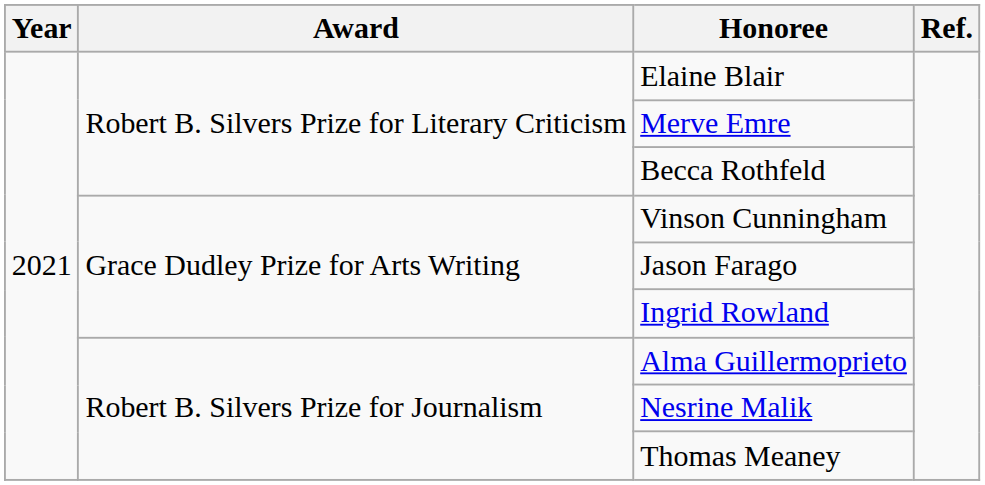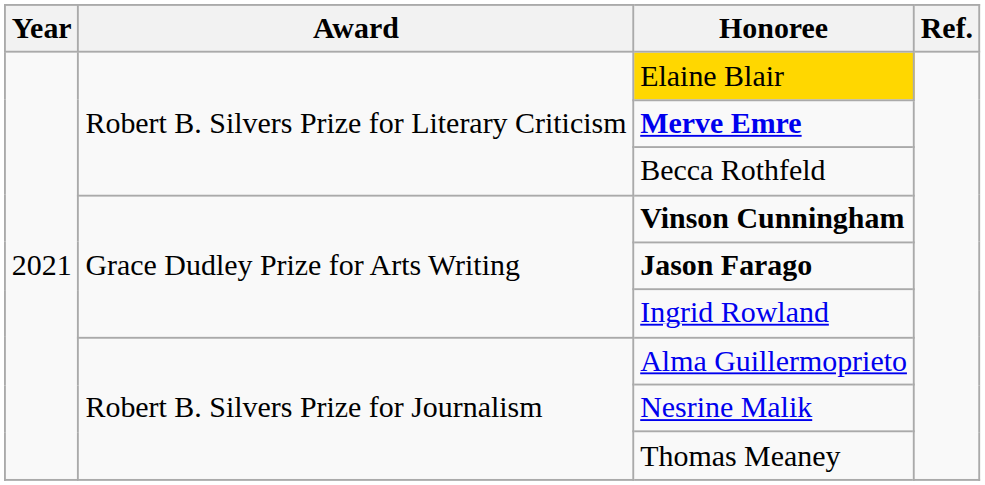(712, 75) no background -> (712, 75) gold background
(715, 123) normal -> (721, 123) bold
(764, 218) normal -> (772, 218) bold
(719, 265) normal -> (726, 265) bold
